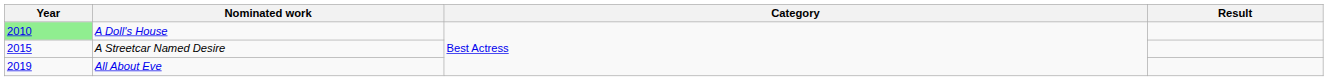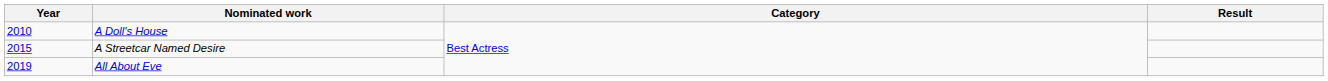(19, 31) lightgreen background -> (19, 31) no background
